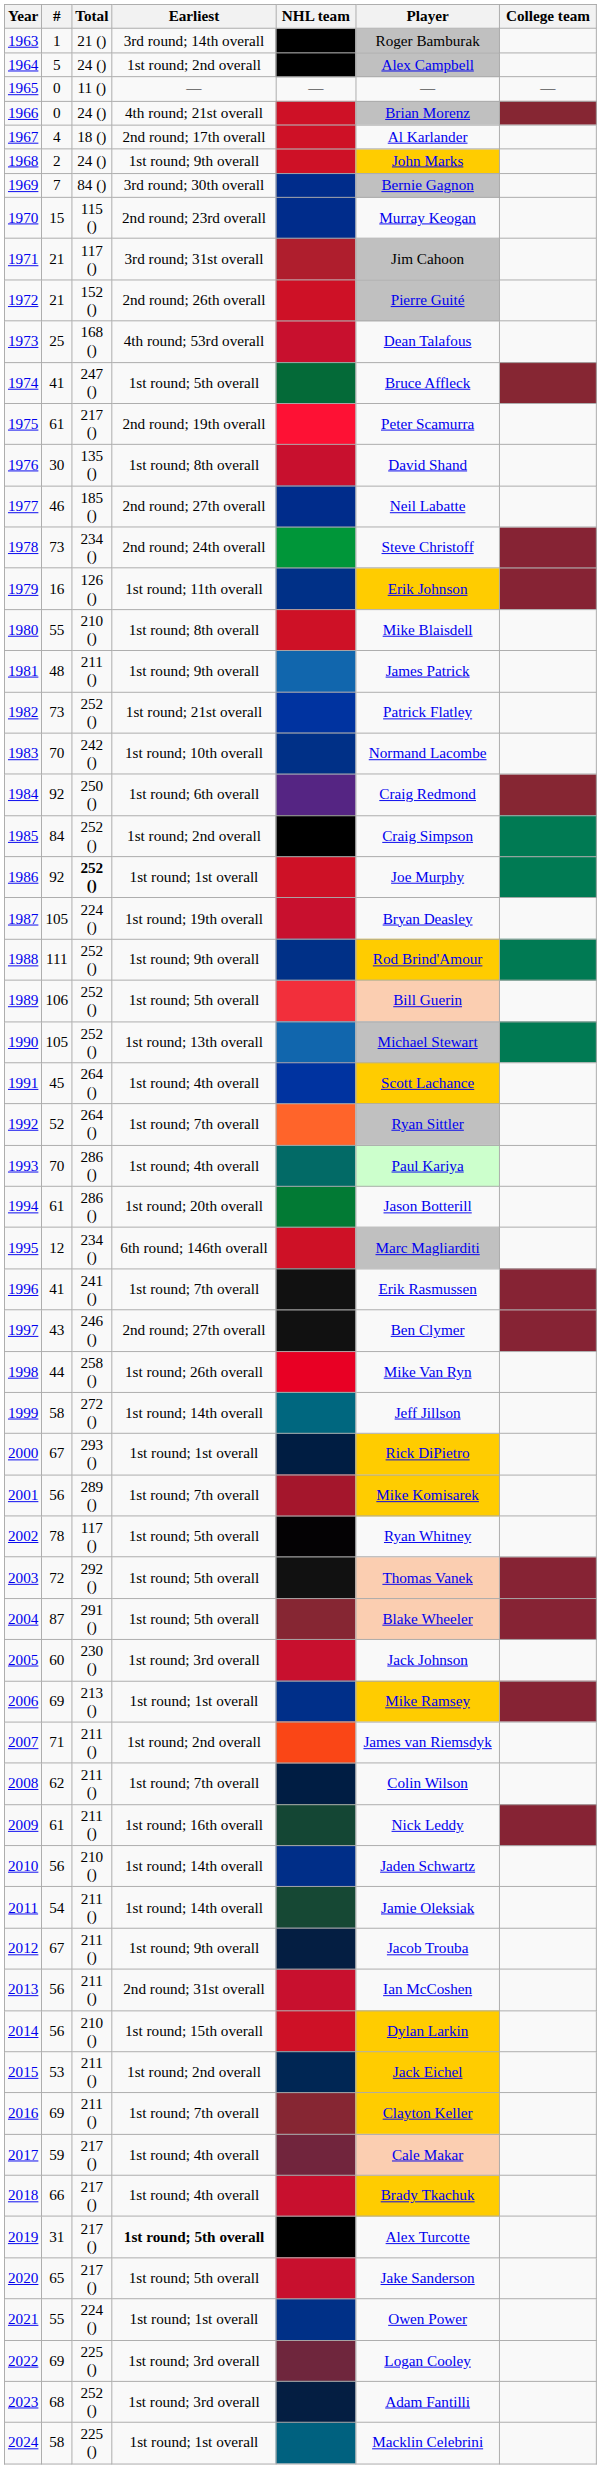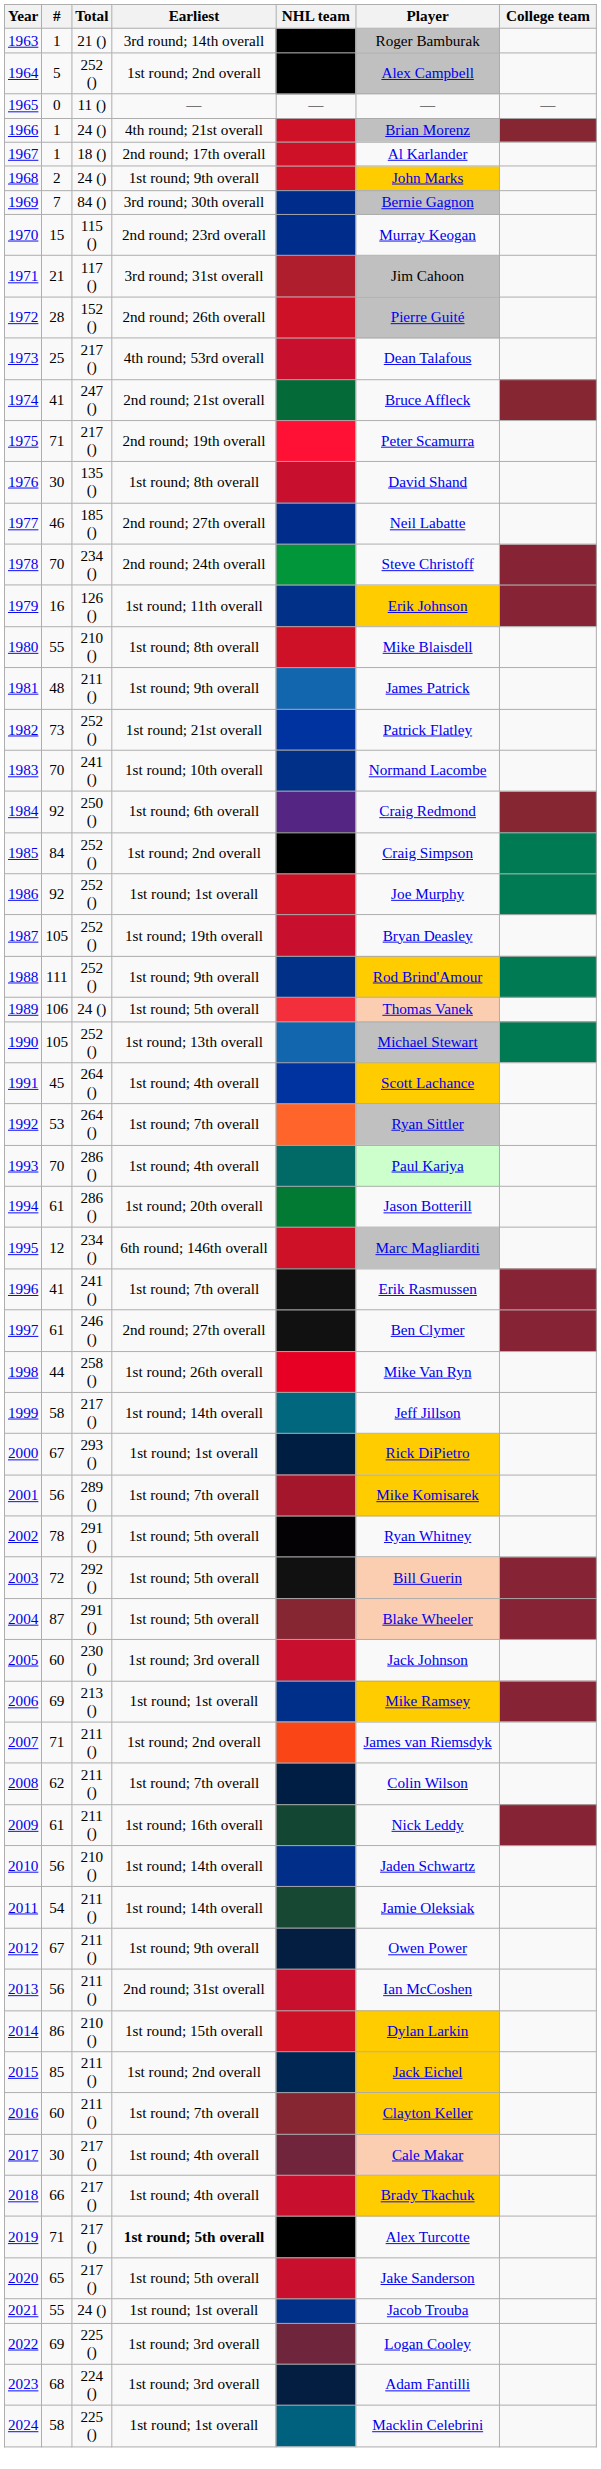(92, 64) 24 () -> (92, 73) 252 ()
(57, 112) 0 -> (57, 130) 1
(57, 137) 4 -> (57, 154) 1
(57, 300) 21 -> (57, 317) 28
(92, 341) 168 () -> (92, 358) 217 ()
(194, 382) 1st round; 5th overall -> (194, 399) 2nd round; 21st overall
(57, 423) 61 -> (57, 441) 71
(57, 547) 73 -> (57, 564) 70
(92, 753) 242 () -> (92, 770) 241 ()
(92, 877) bold -> (92, 894) normal
(92, 918) 224 () -> (92, 935) 252 ()
(92, 1000) 252 () -> (92, 1009) 24 ()
(428, 1000) Bill Guerin -> (428, 1009) Thomas Vanek
(57, 1124) 52 -> (57, 1124) 53
(57, 1330) 43 -> (57, 1330) 61
(92, 1412) 272 () -> (92, 1412) 217 ()
(92, 1536) 117 () -> (92, 1536) 291 ()
(428, 1577) Thomas Vanek -> (428, 1577) Bill Guerin
(428, 1948) Jacob Trouba -> (428, 1948) Owen Power
(57, 2031) 56 -> (57, 2031) 86
(57, 2072) 53 -> (57, 2072) 85
(57, 2113) 69 -> (57, 2113) 60
(57, 2154) 59 -> (57, 2154) 30
(57, 2237) 31 -> (57, 2237) 71
(92, 2319) 224 () -> (92, 2310) 24 ()
(428, 2319) Owen Power -> (428, 2310) Jacob Trouba
(92, 2401) 252 () -> (92, 2384) 224 ()
